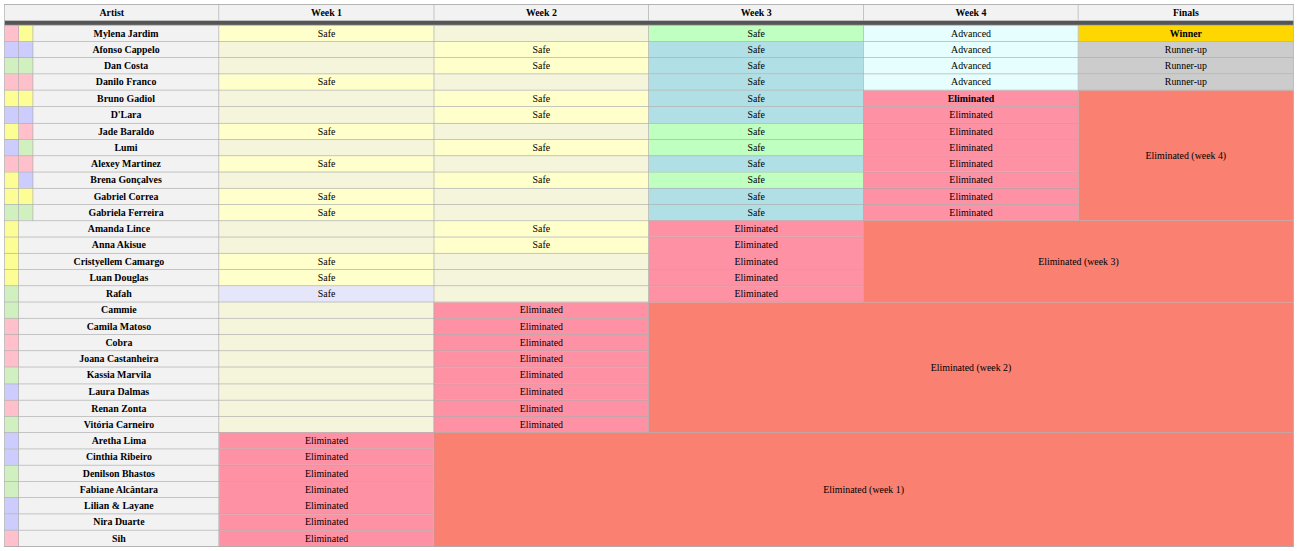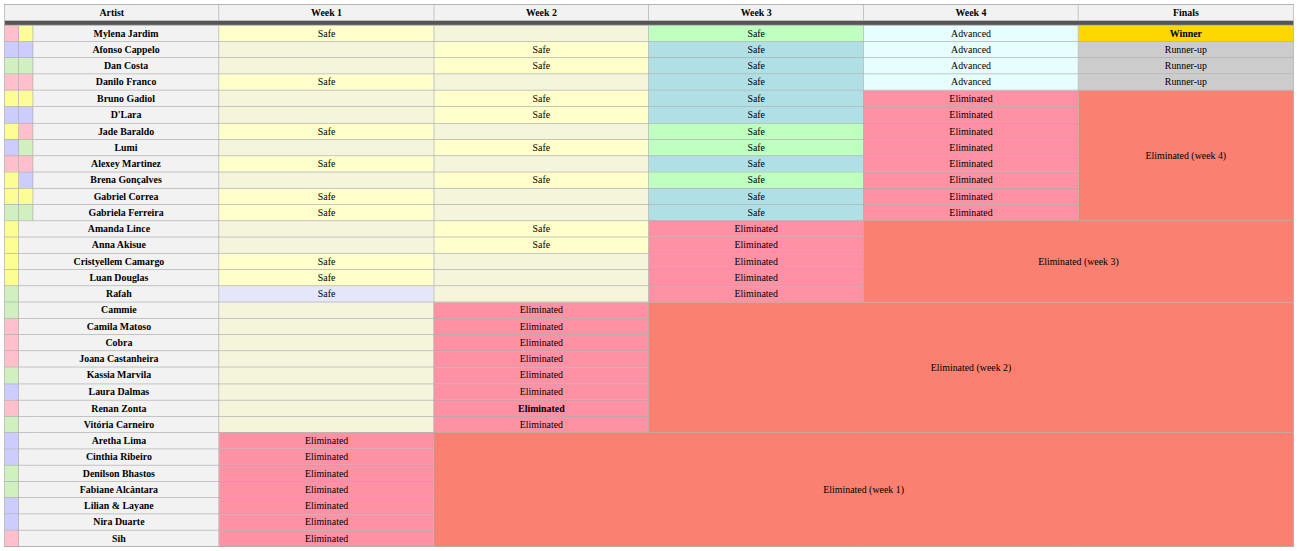(971, 98) bold -> (971, 98) normal
(541, 408) normal -> (541, 408) bold
